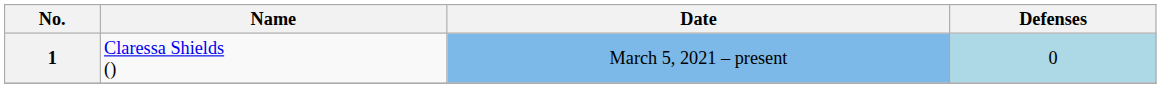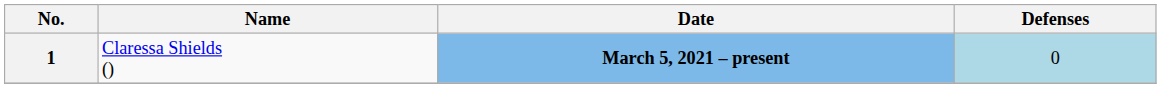(698, 58) normal -> (696, 58) bold
